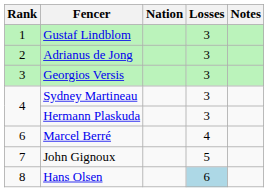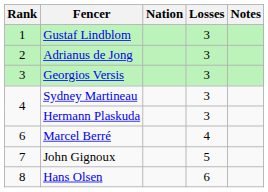(207, 177) lightblue background -> (207, 177) no background
